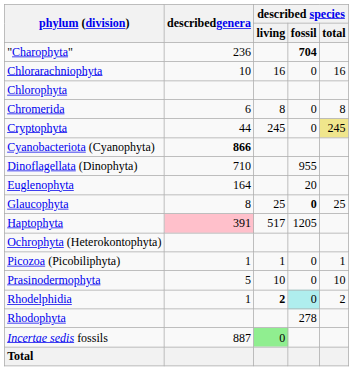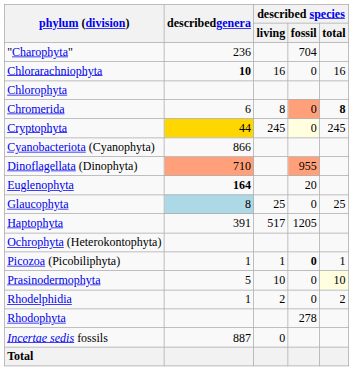(308, 52) bold -> (308, 52) normal
(245, 71) normal -> (245, 71) bold
(314, 109) no background -> (314, 109) lightsalmon background
(343, 109) normal -> (343, 109) bold
(245, 128) no background -> (245, 128) gold background
(314, 128) no background -> (314, 128) lightyellow background
(337, 128) khaki background -> (337, 128) no background
(242, 147) bold -> (242, 147) normal
(242, 166) no background -> (242, 166) lightsalmon background
(308, 166) no background -> (308, 166) lightsalmon background
(242, 185) normal -> (242, 185) bold
(248, 204) no background -> (248, 204) lightblue background
(314, 204) bold -> (314, 204) normal
(242, 223) pink background -> (242, 223) no background
(314, 261) normal -> (314, 261) bold
(340, 280) no background -> (340, 280) lightyellow background
(282, 299) bold -> (282, 299) normal
(314, 299) paleturquoise background -> (314, 299) no background
(282, 337) lightgreen background -> (282, 337) no background
